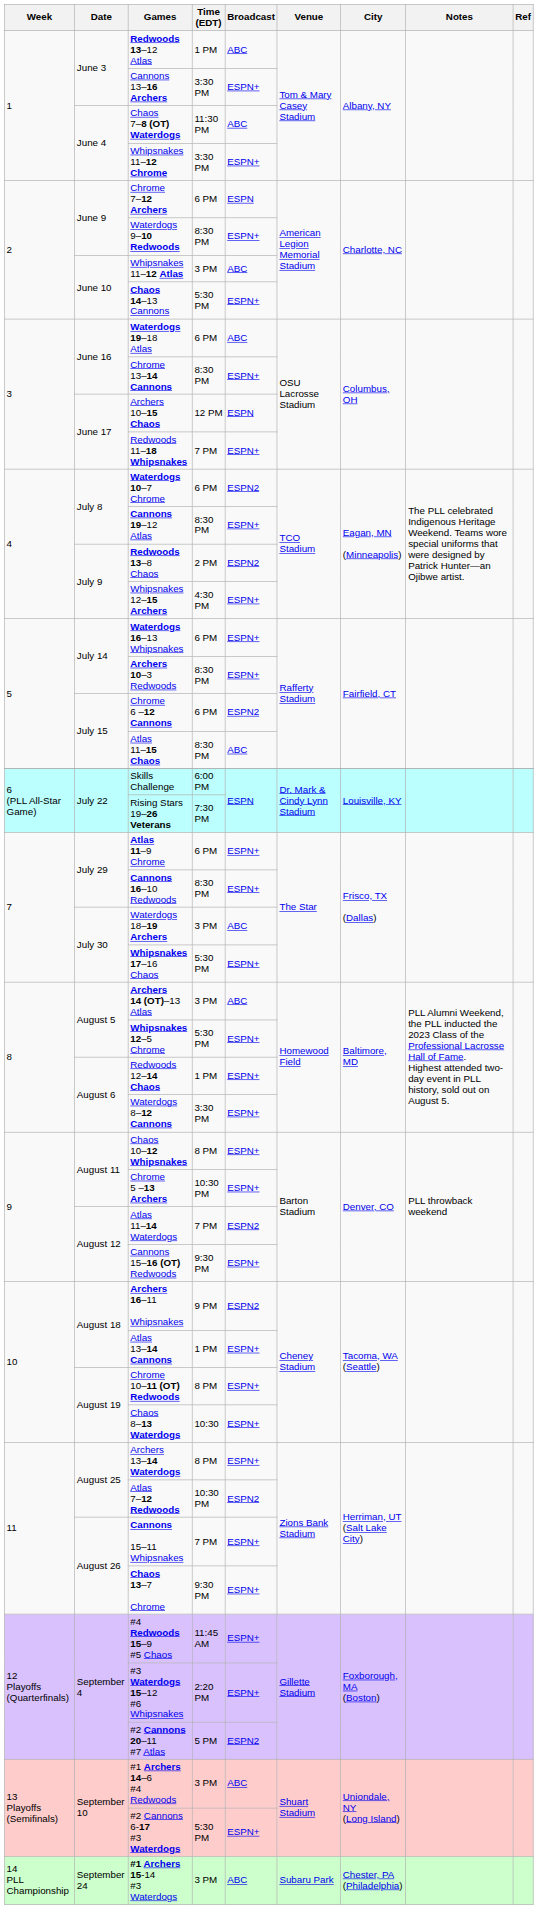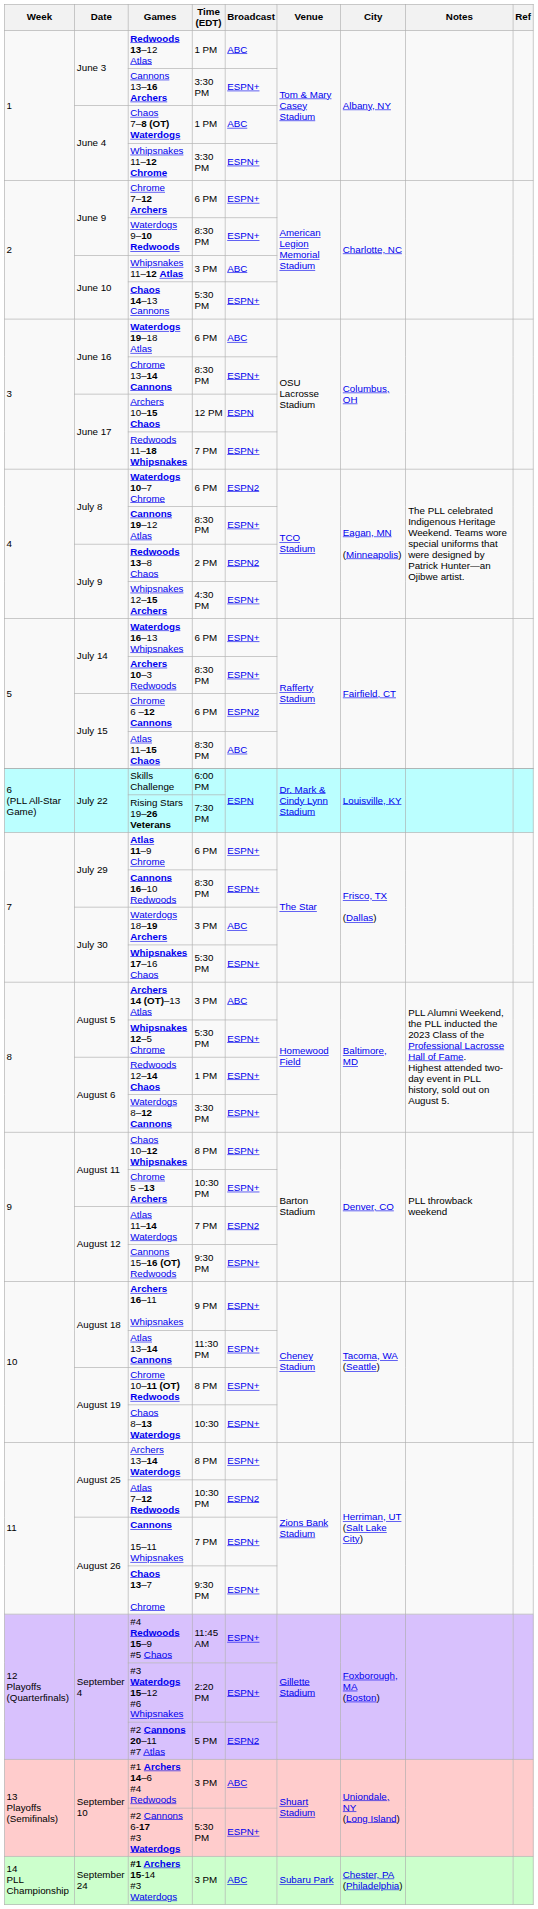(206, 124) 11:30 PM -> (206, 124) 1 PM
(240, 199) ESPN -> (243, 199) ESPN+
(243, 1306) ESPN2 -> (243, 1306) ESPN+
(206, 1349) 1 PM -> (206, 1349) 11:30 PM
